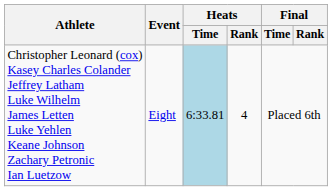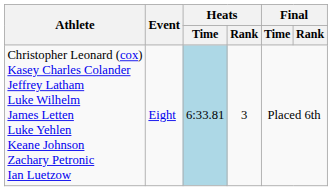(244, 115) 4 -> (244, 115) 3
